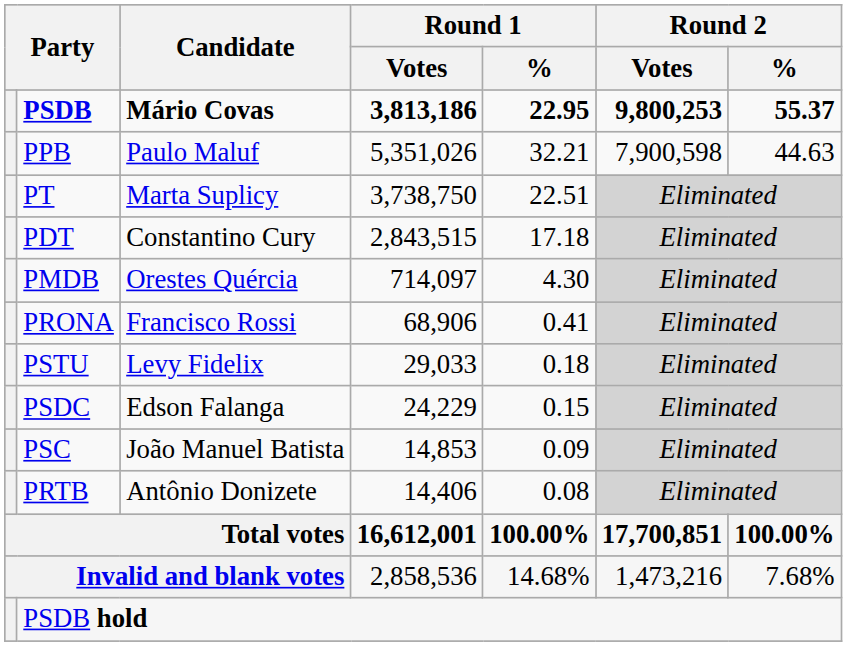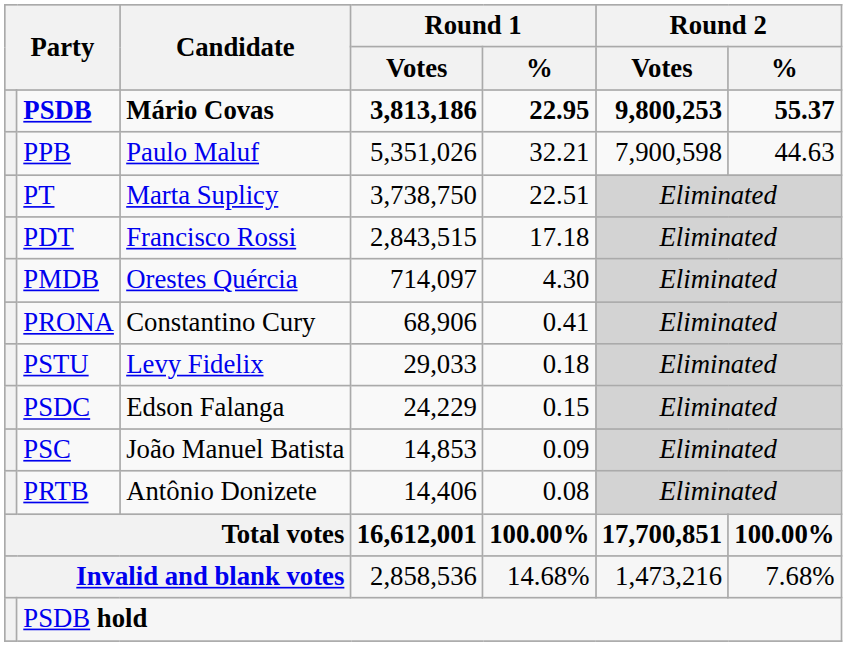(221, 237) Constantino Cury -> (211, 237) Francisco Rossi
(211, 322) Francisco Rossi -> (221, 322) Constantino Cury
